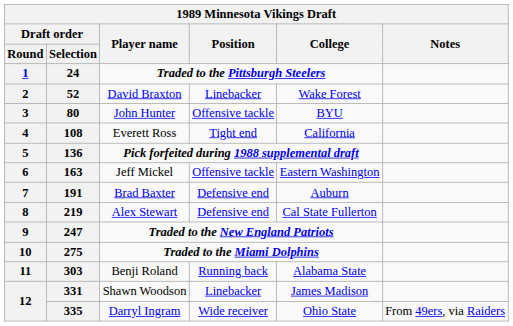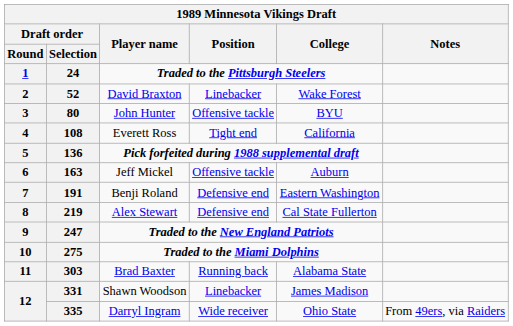(330, 172) Eastern Washington -> (330, 172) Auburn
(145, 192) Brad Baxter -> (145, 192) Benji Roland
(330, 192) Auburn -> (330, 192) Eastern Washington
(145, 271) Benji Roland -> (145, 271) Brad Baxter
